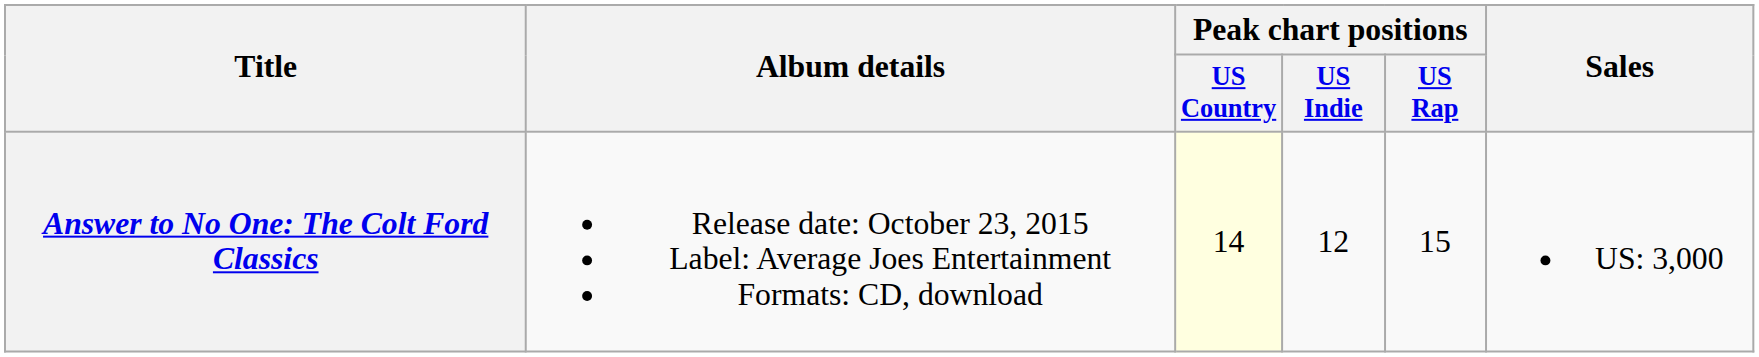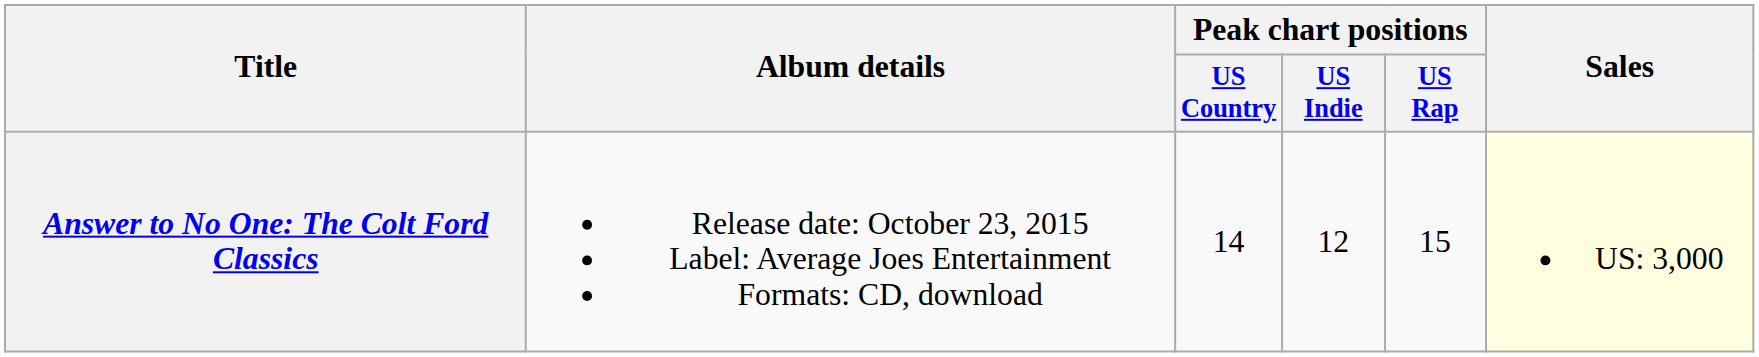(1229, 240) lightyellow background -> (1229, 240) no background
(1620, 259) no background -> (1620, 259) lightyellow background
